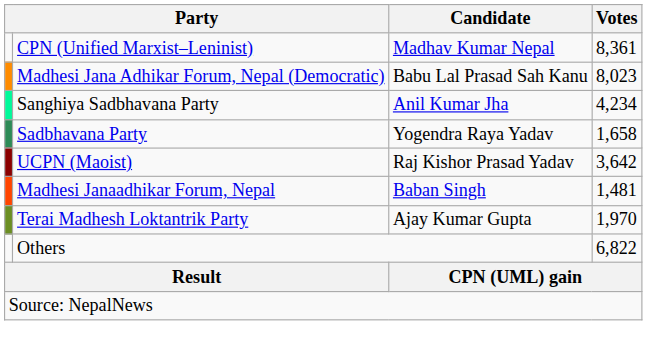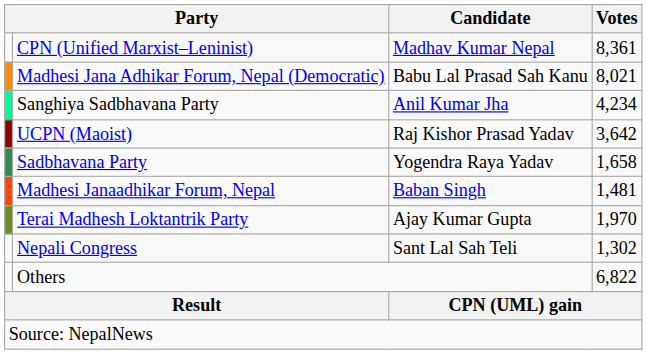(616, 76) 8,023 -> (616, 76) 8,021
rows swapped: (75, 162) <-> (82, 133)
+ row: (77, 248)
